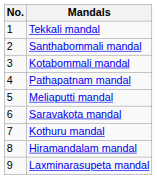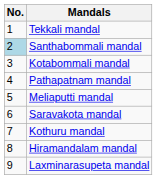(10, 47) no background -> (10, 47) lightblue background
